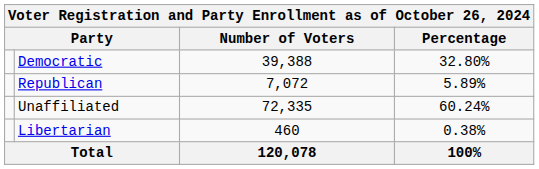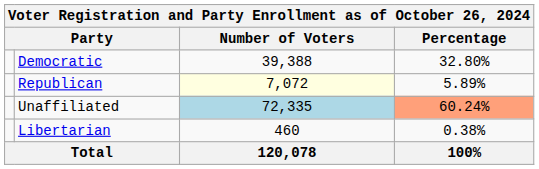(287, 85) no background -> (287, 85) lightyellow background
(287, 108) no background -> (287, 108) lightblue background
(464, 108) no background -> (464, 108) lightsalmon background
